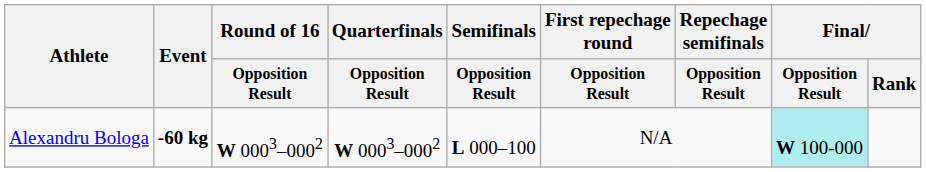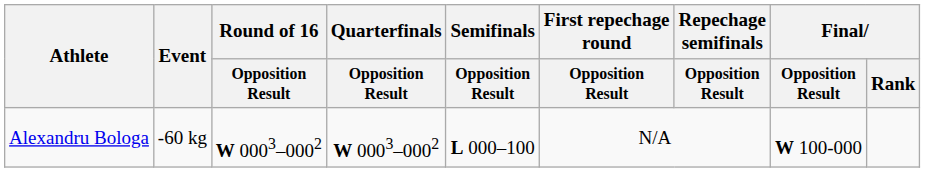(183, 137) bold -> (182, 137) normal
(820, 148) paleturquoise background -> (818, 148) no background
